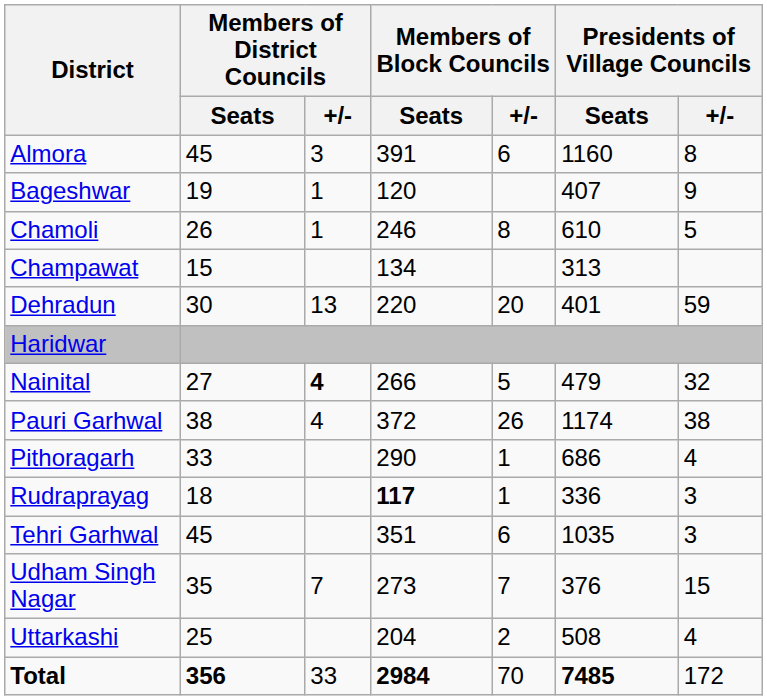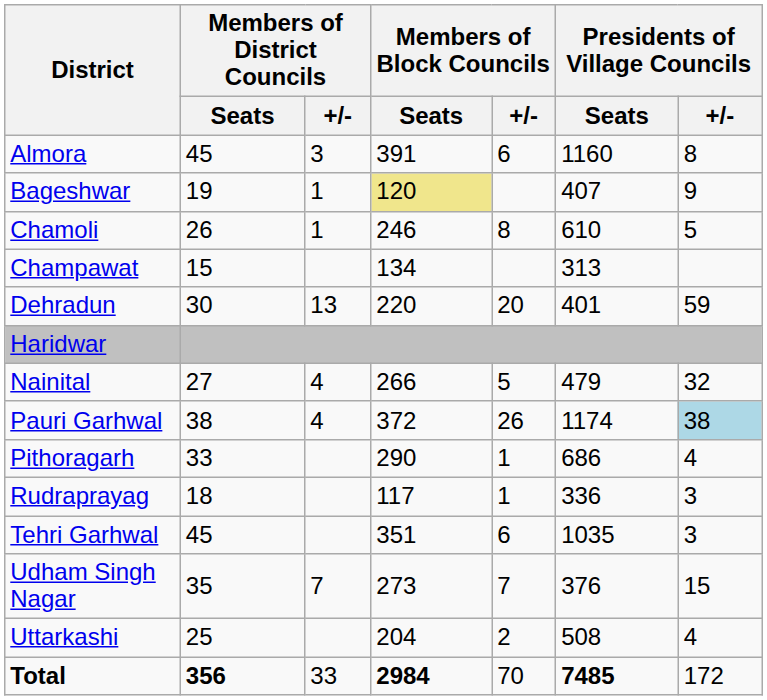(396, 191) no background -> (396, 191) khaki background
(317, 382) bold -> (317, 382) normal
(697, 420) no background -> (697, 420) lightblue background
(396, 496) bold -> (395, 496) normal
